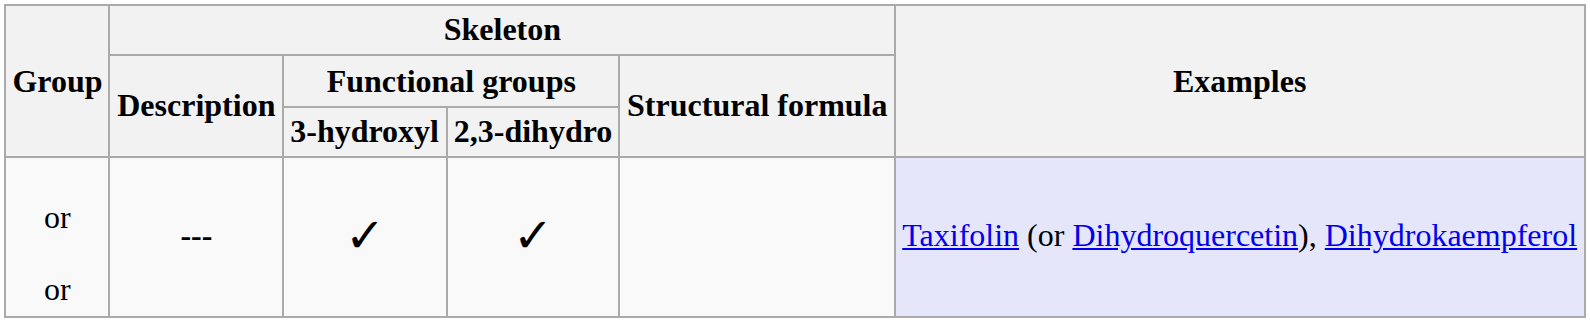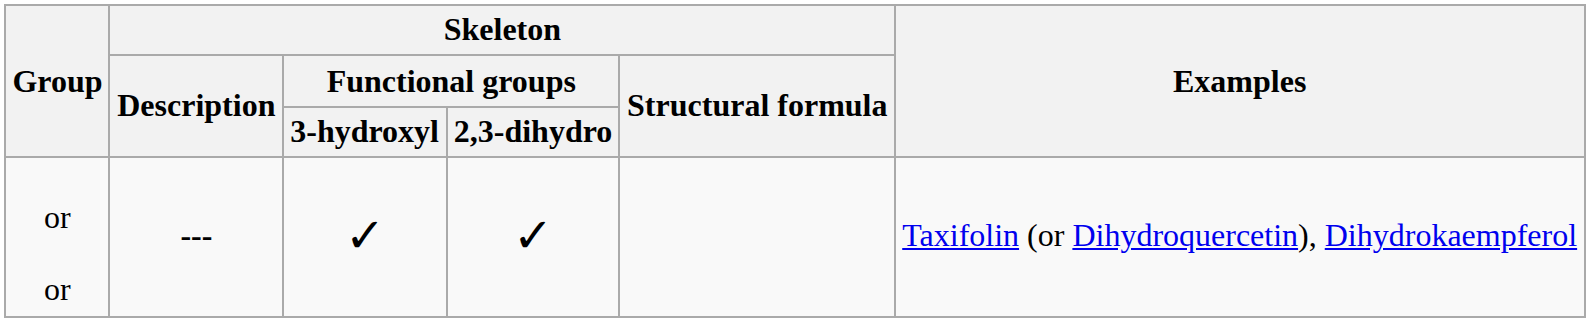(1240, 236) lavender background -> (1240, 236) no background
